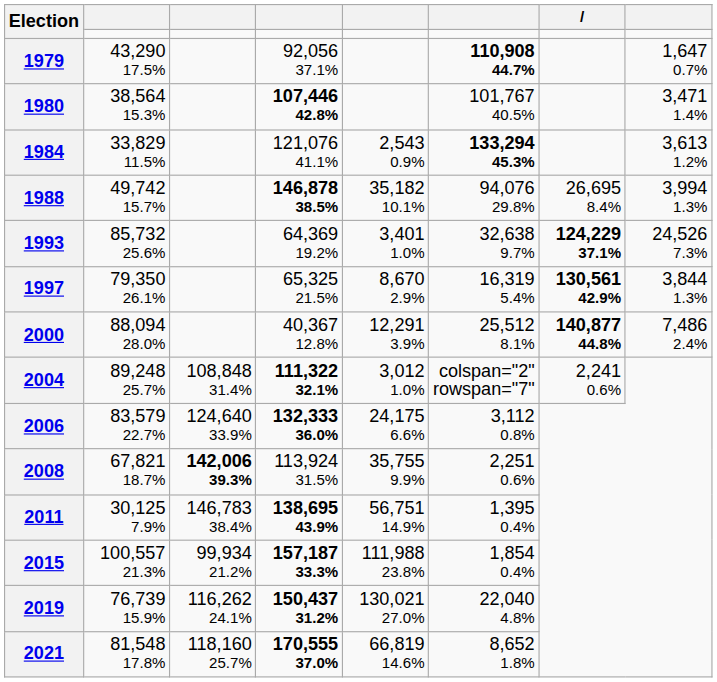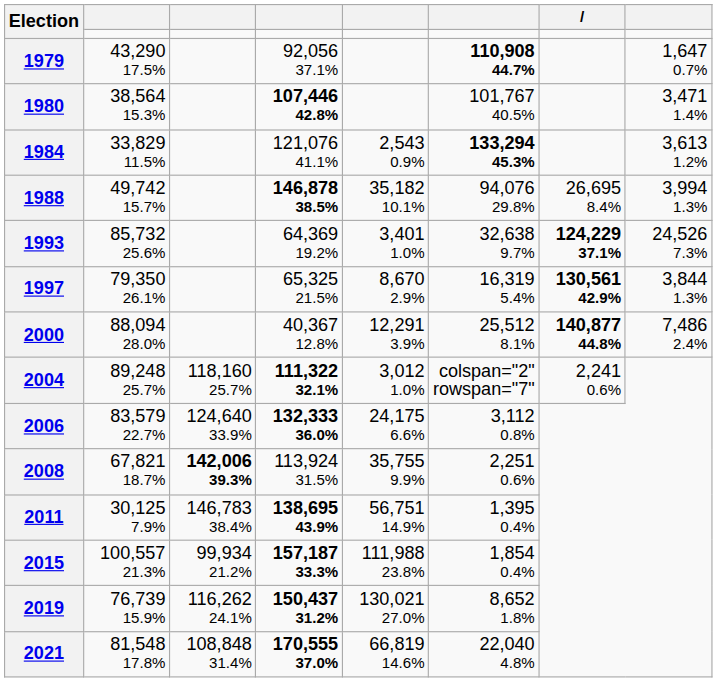(219, 379) 108,848 31.4% -> (220, 379) 118,160 25.7%
(507, 607) 22,040 4.8% -> (512, 607) 8,652 1.8%
(220, 653) 118,160 25.7% -> (219, 653) 108,848 31.4%
(512, 653) 8,652 1.8% -> (507, 653) 22,040 4.8%
